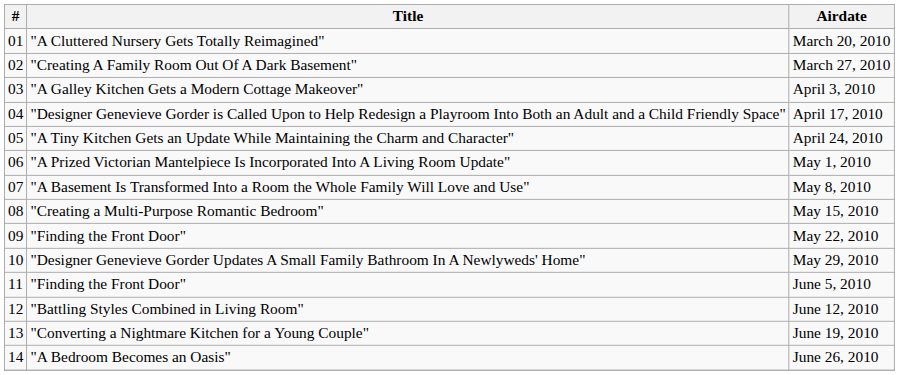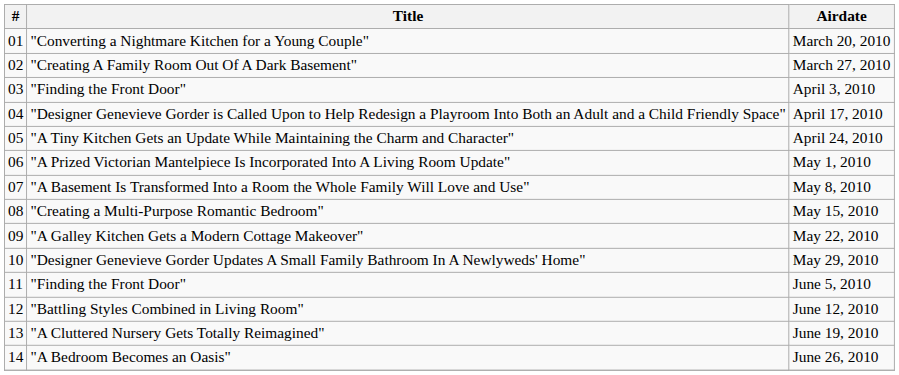(177, 41) "A Cluttered Nursery Gets Totally Reimagined" -> (200, 41) "Converting a Nightmare Kitchen for a Young Couple"
(197, 89) "A Galley Kitchen Gets a Modern Cottage Makeover" -> (108, 89) "Finding the Front Door"
(108, 235) "Finding the Front Door" -> (197, 235) "A Galley Kitchen Gets a Modern Cottage Makeover"
(200, 333) "Converting a Nightmare Kitchen for a Young Couple" -> (177, 333) "A Cluttered Nursery Gets Totally Reimagined"
